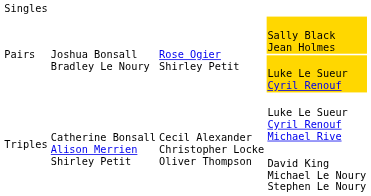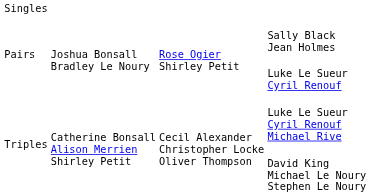(301, 41) gold background -> (301, 41) no background
(308, 80) gold background -> (308, 80) no background
